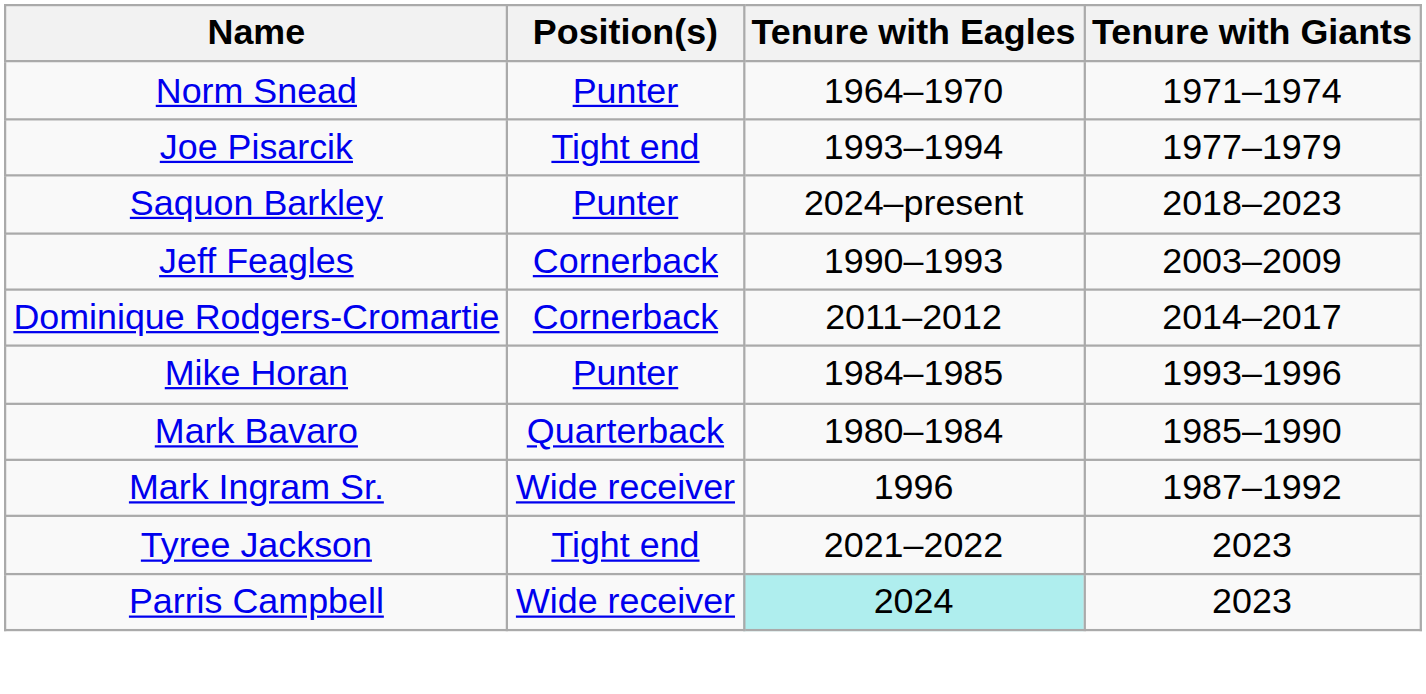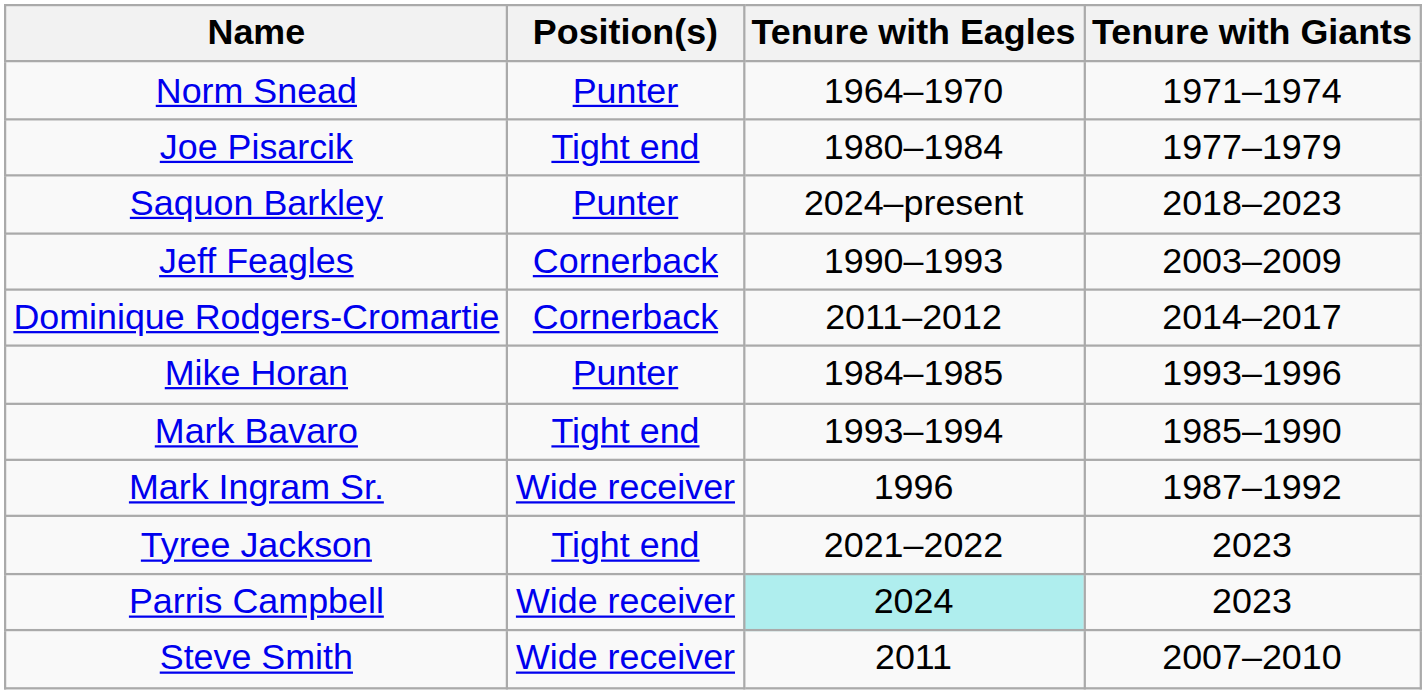(914, 146) 1993–1994 -> (914, 146) 1980–1984
(625, 430) Quarterback -> (625, 430) Tight end
(914, 430) 1980–1984 -> (914, 430) 1993–1994
+ row: (256, 658)
